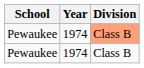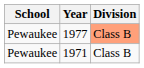(75, 33) 1974 -> (75, 33) 1977
(75, 53) 1974 -> (75, 53) 1971
